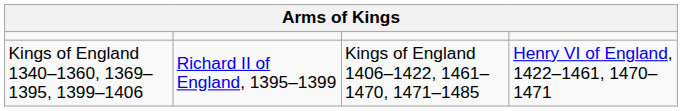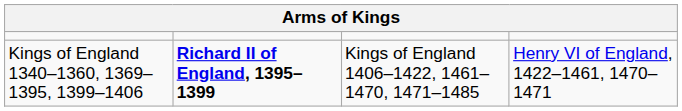(256, 73) normal -> (240, 73) bold
